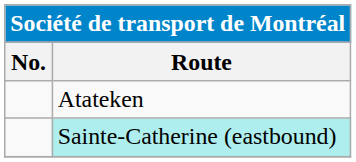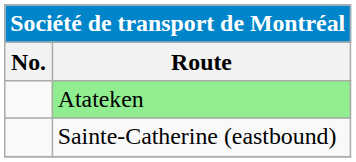(101, 99) no background -> (101, 99) lightgreen background
(197, 136) paleturquoise background -> (197, 136) no background
